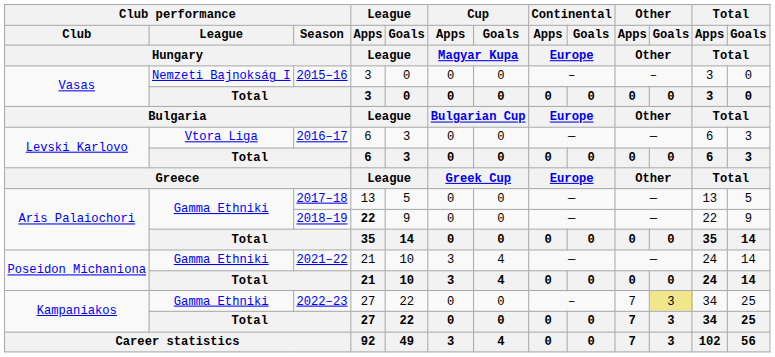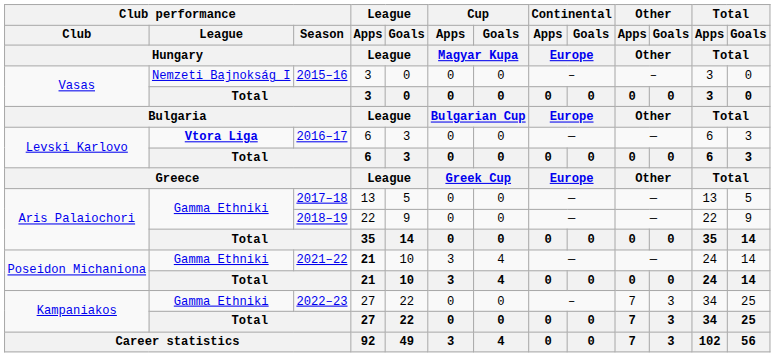(221, 137) normal -> (221, 137) bold
(368, 219) bold -> (368, 219) normal
(368, 260) normal -> (368, 260) bold
(671, 301) khaki background -> (671, 301) no background
